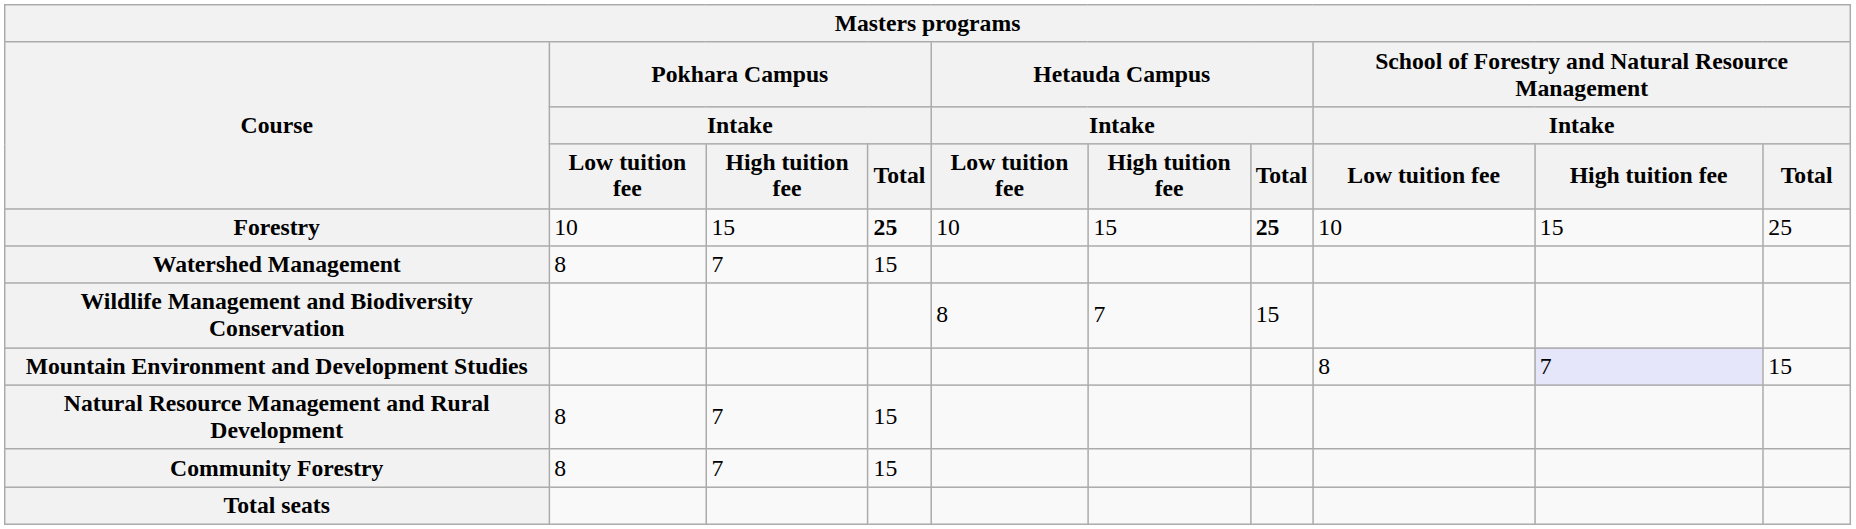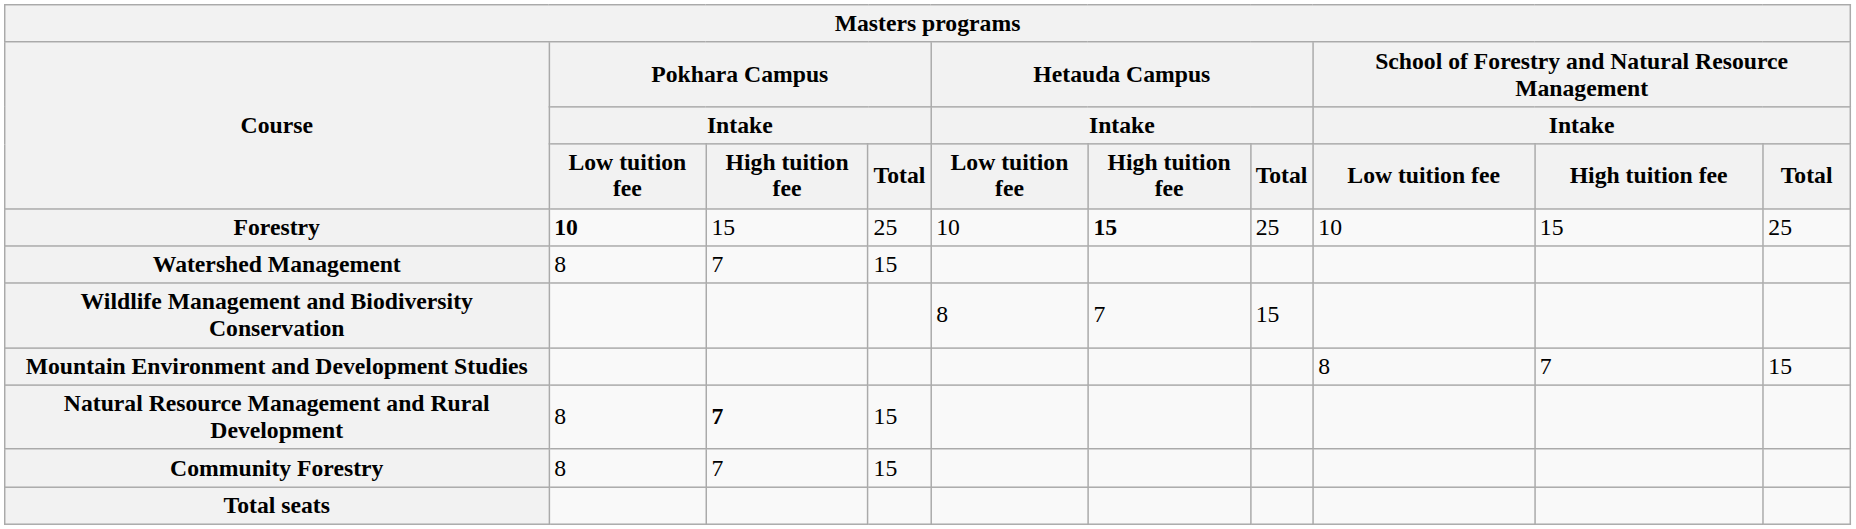(566, 226) normal -> (566, 226) bold
(885, 226) bold -> (885, 226) normal
(1105, 226) normal -> (1105, 226) bold
(1268, 226) bold -> (1268, 226) normal
(1546, 366) lavender background -> (1546, 366) no background
(717, 416) normal -> (717, 416) bold
